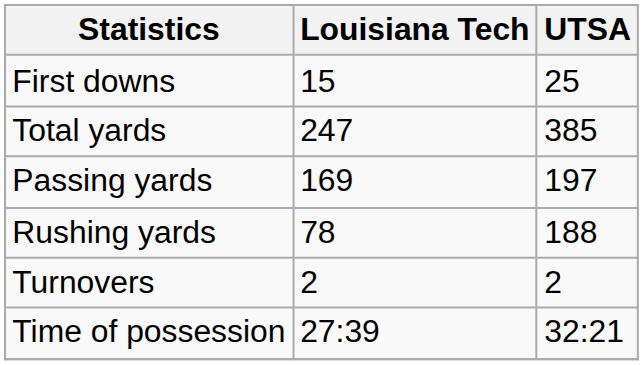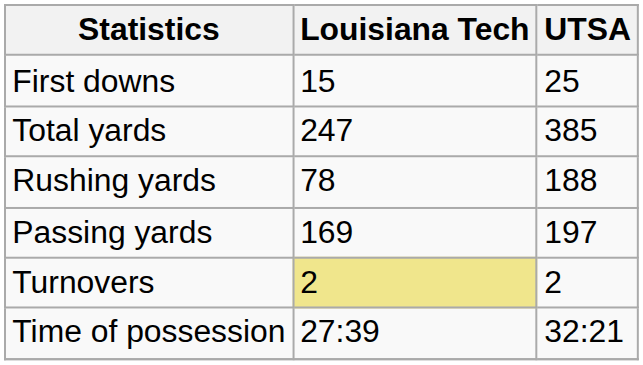rows swapped: (114, 231) <-> (112, 181)
(309, 282) no background -> (309, 282) khaki background
